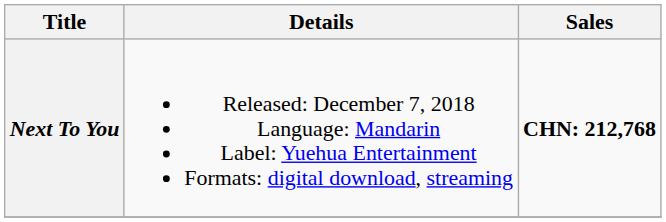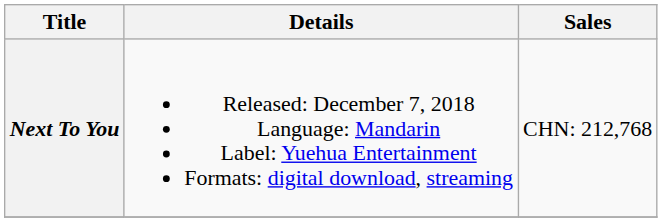(589, 127) bold -> (588, 127) normal
